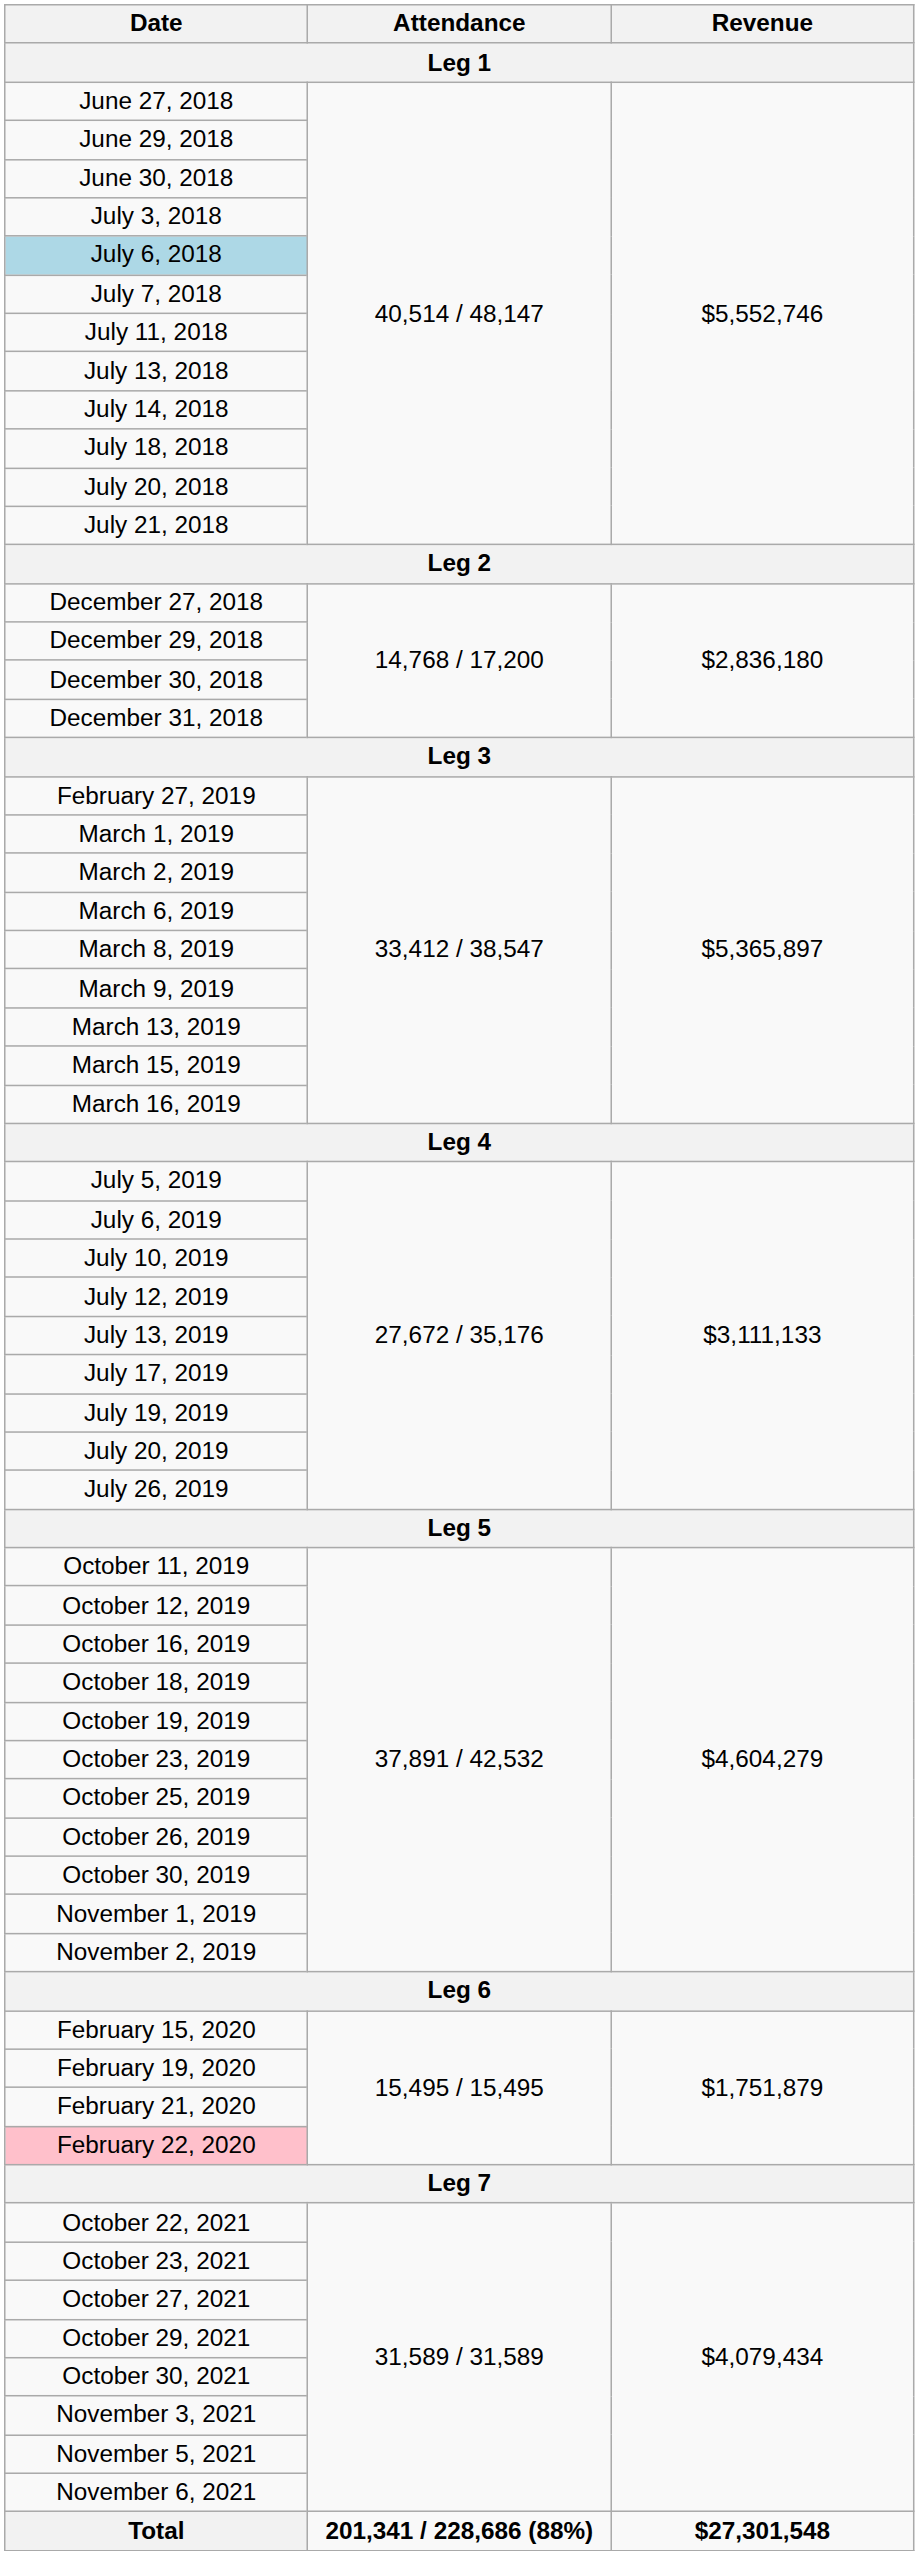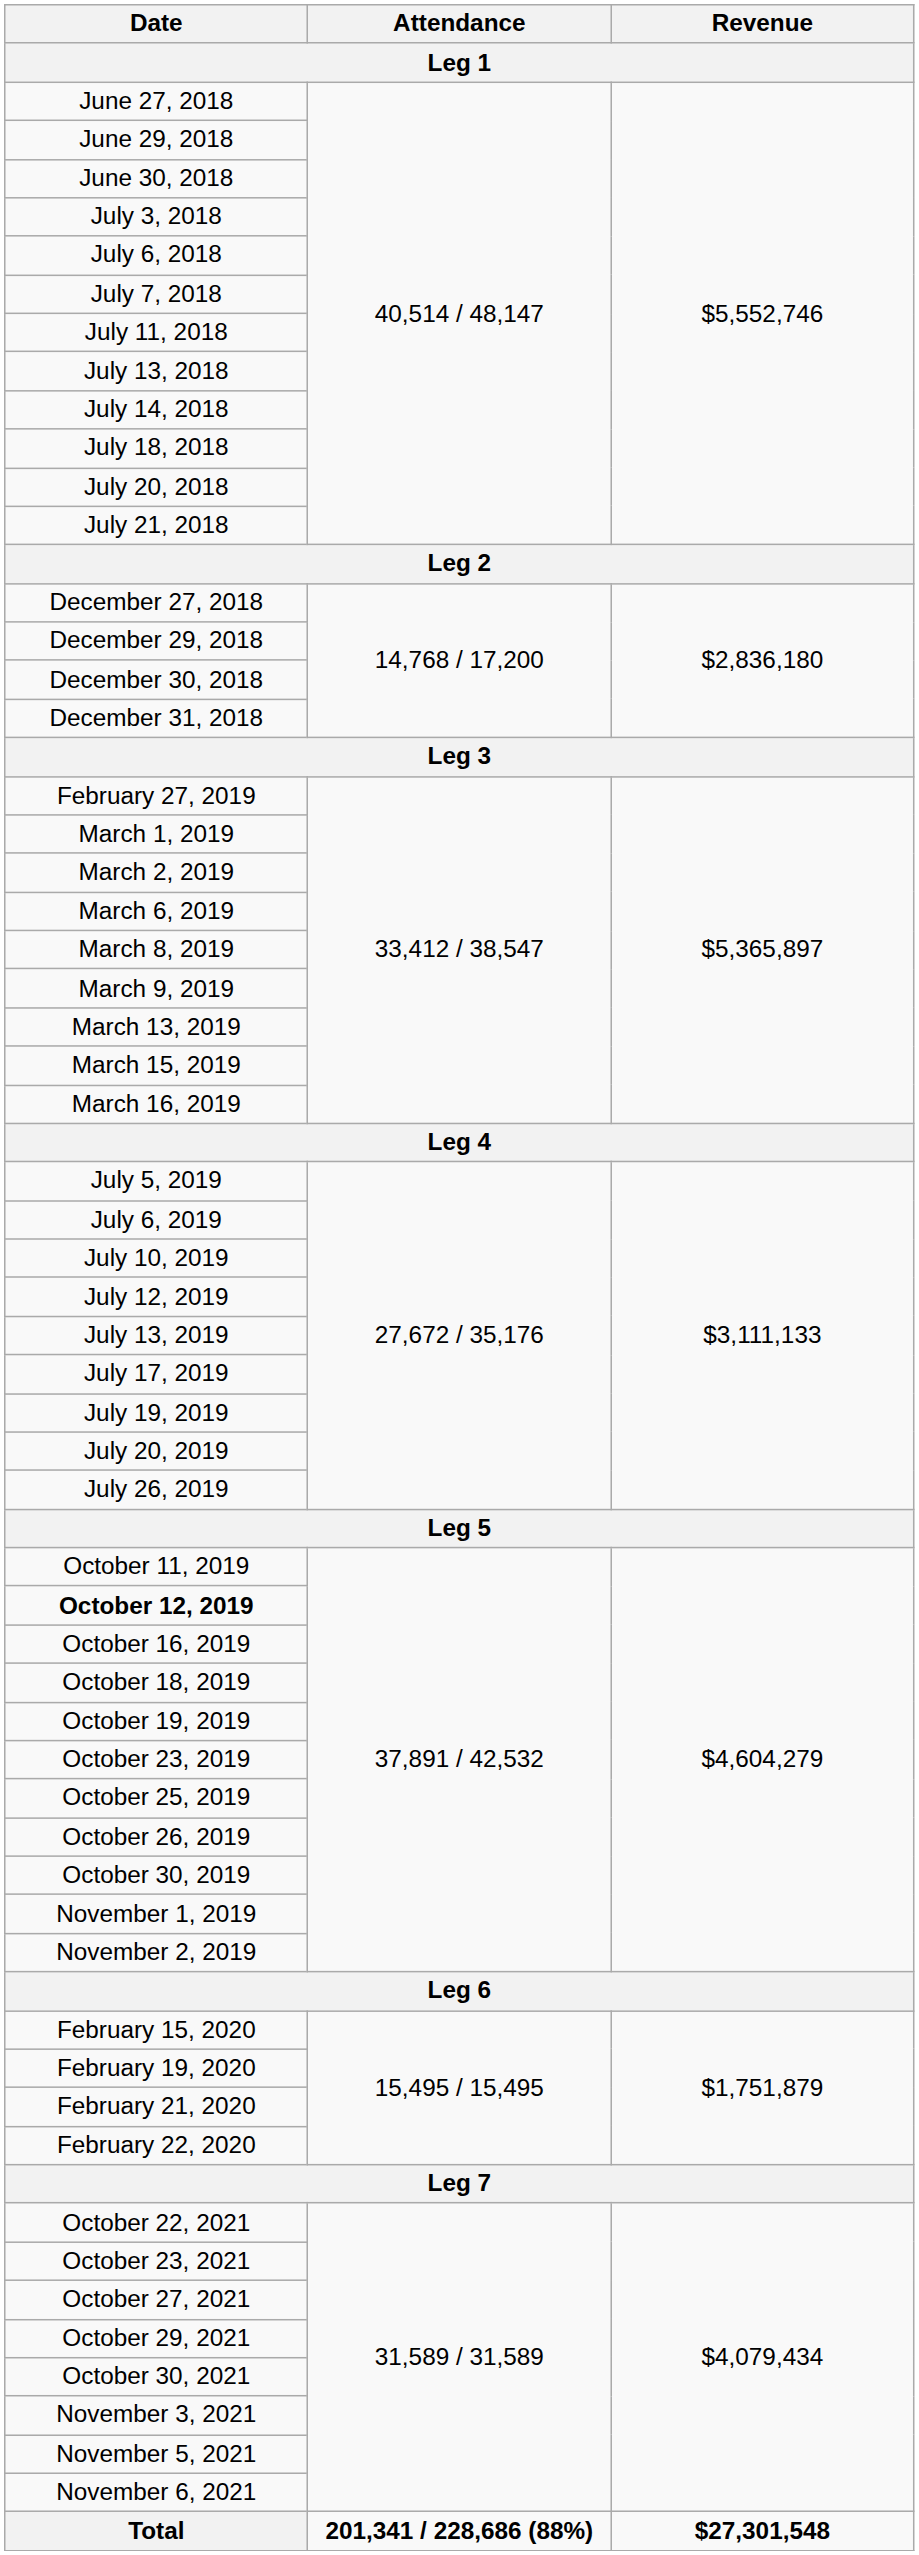(156, 255) lightblue background -> (156, 255) no background
(156, 1605) normal -> (156, 1605) bold
(156, 2145) pink background -> (156, 2145) no background
